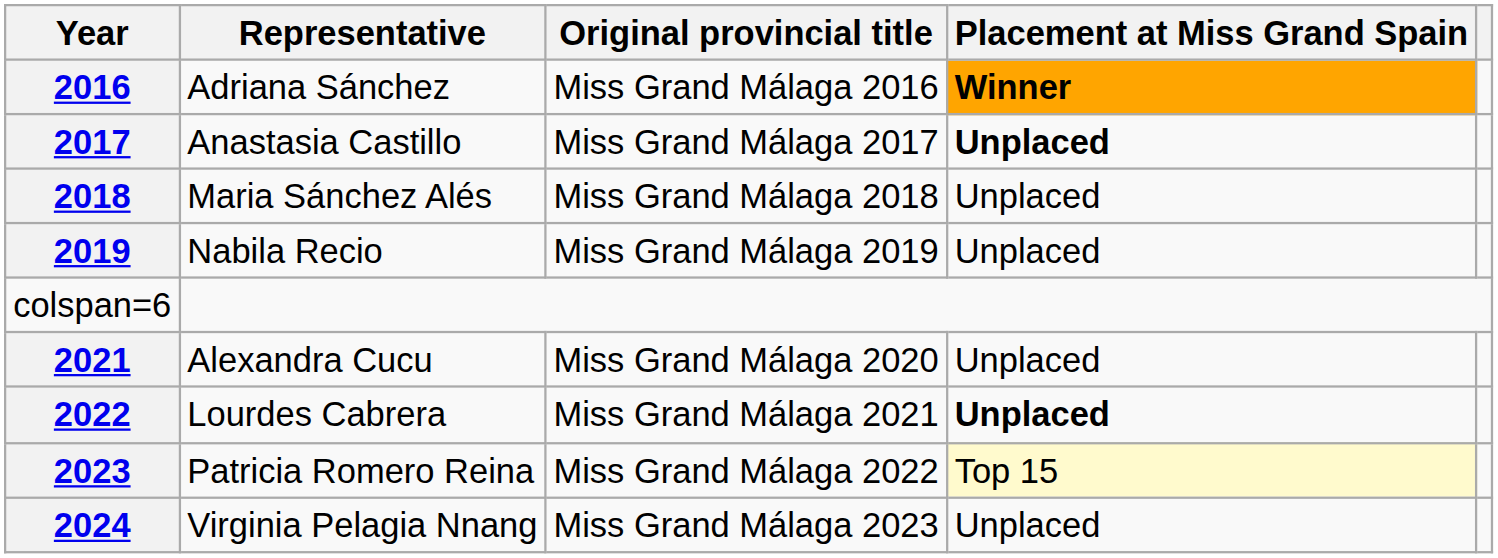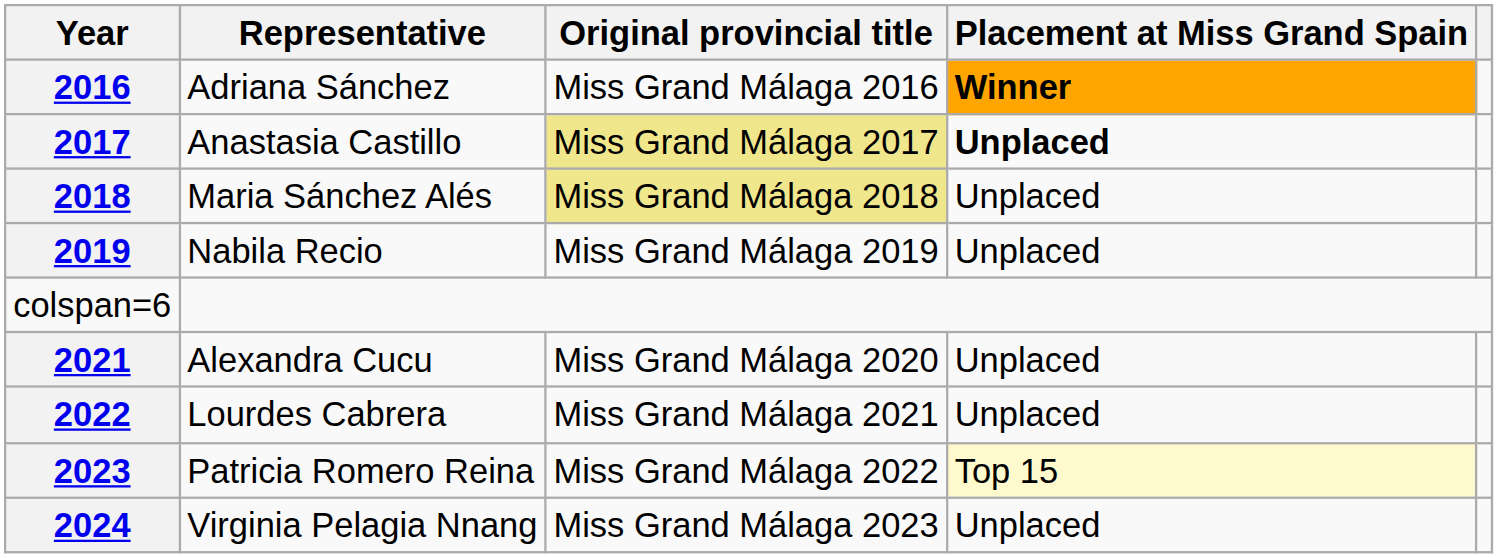(746, 142) no background -> (746, 142) khaki background
(746, 196) no background -> (746, 196) khaki background
(1032, 415) bold -> (1028, 415) normal
